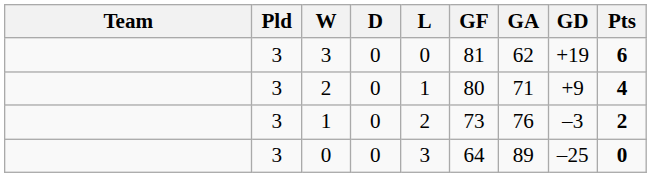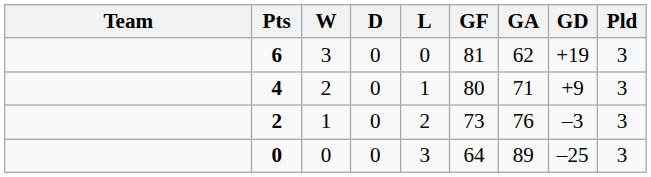columns swapped: (277, 21) <-> (622, 21)
